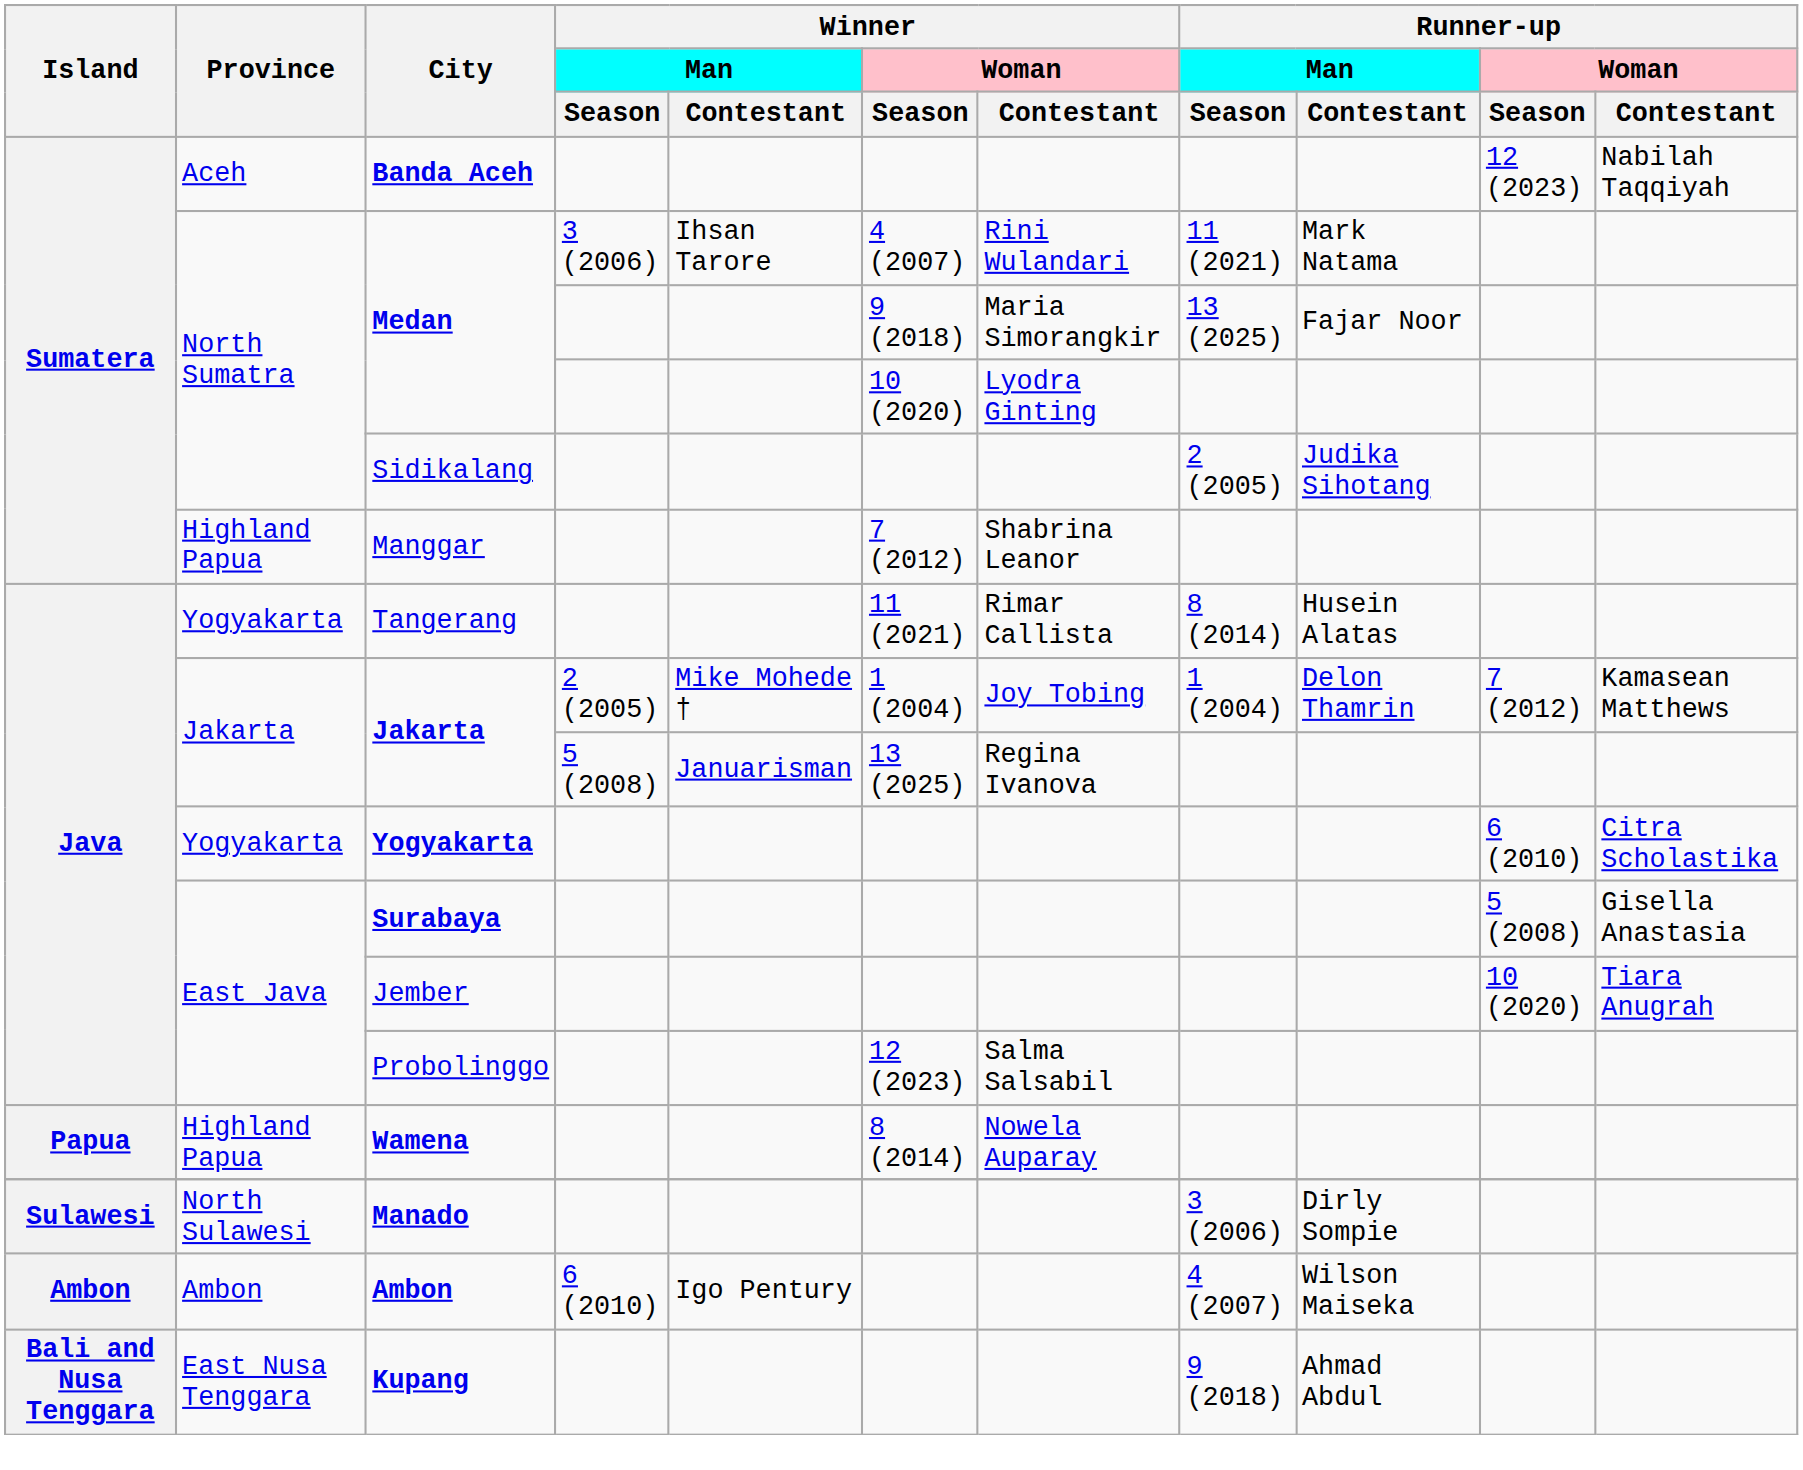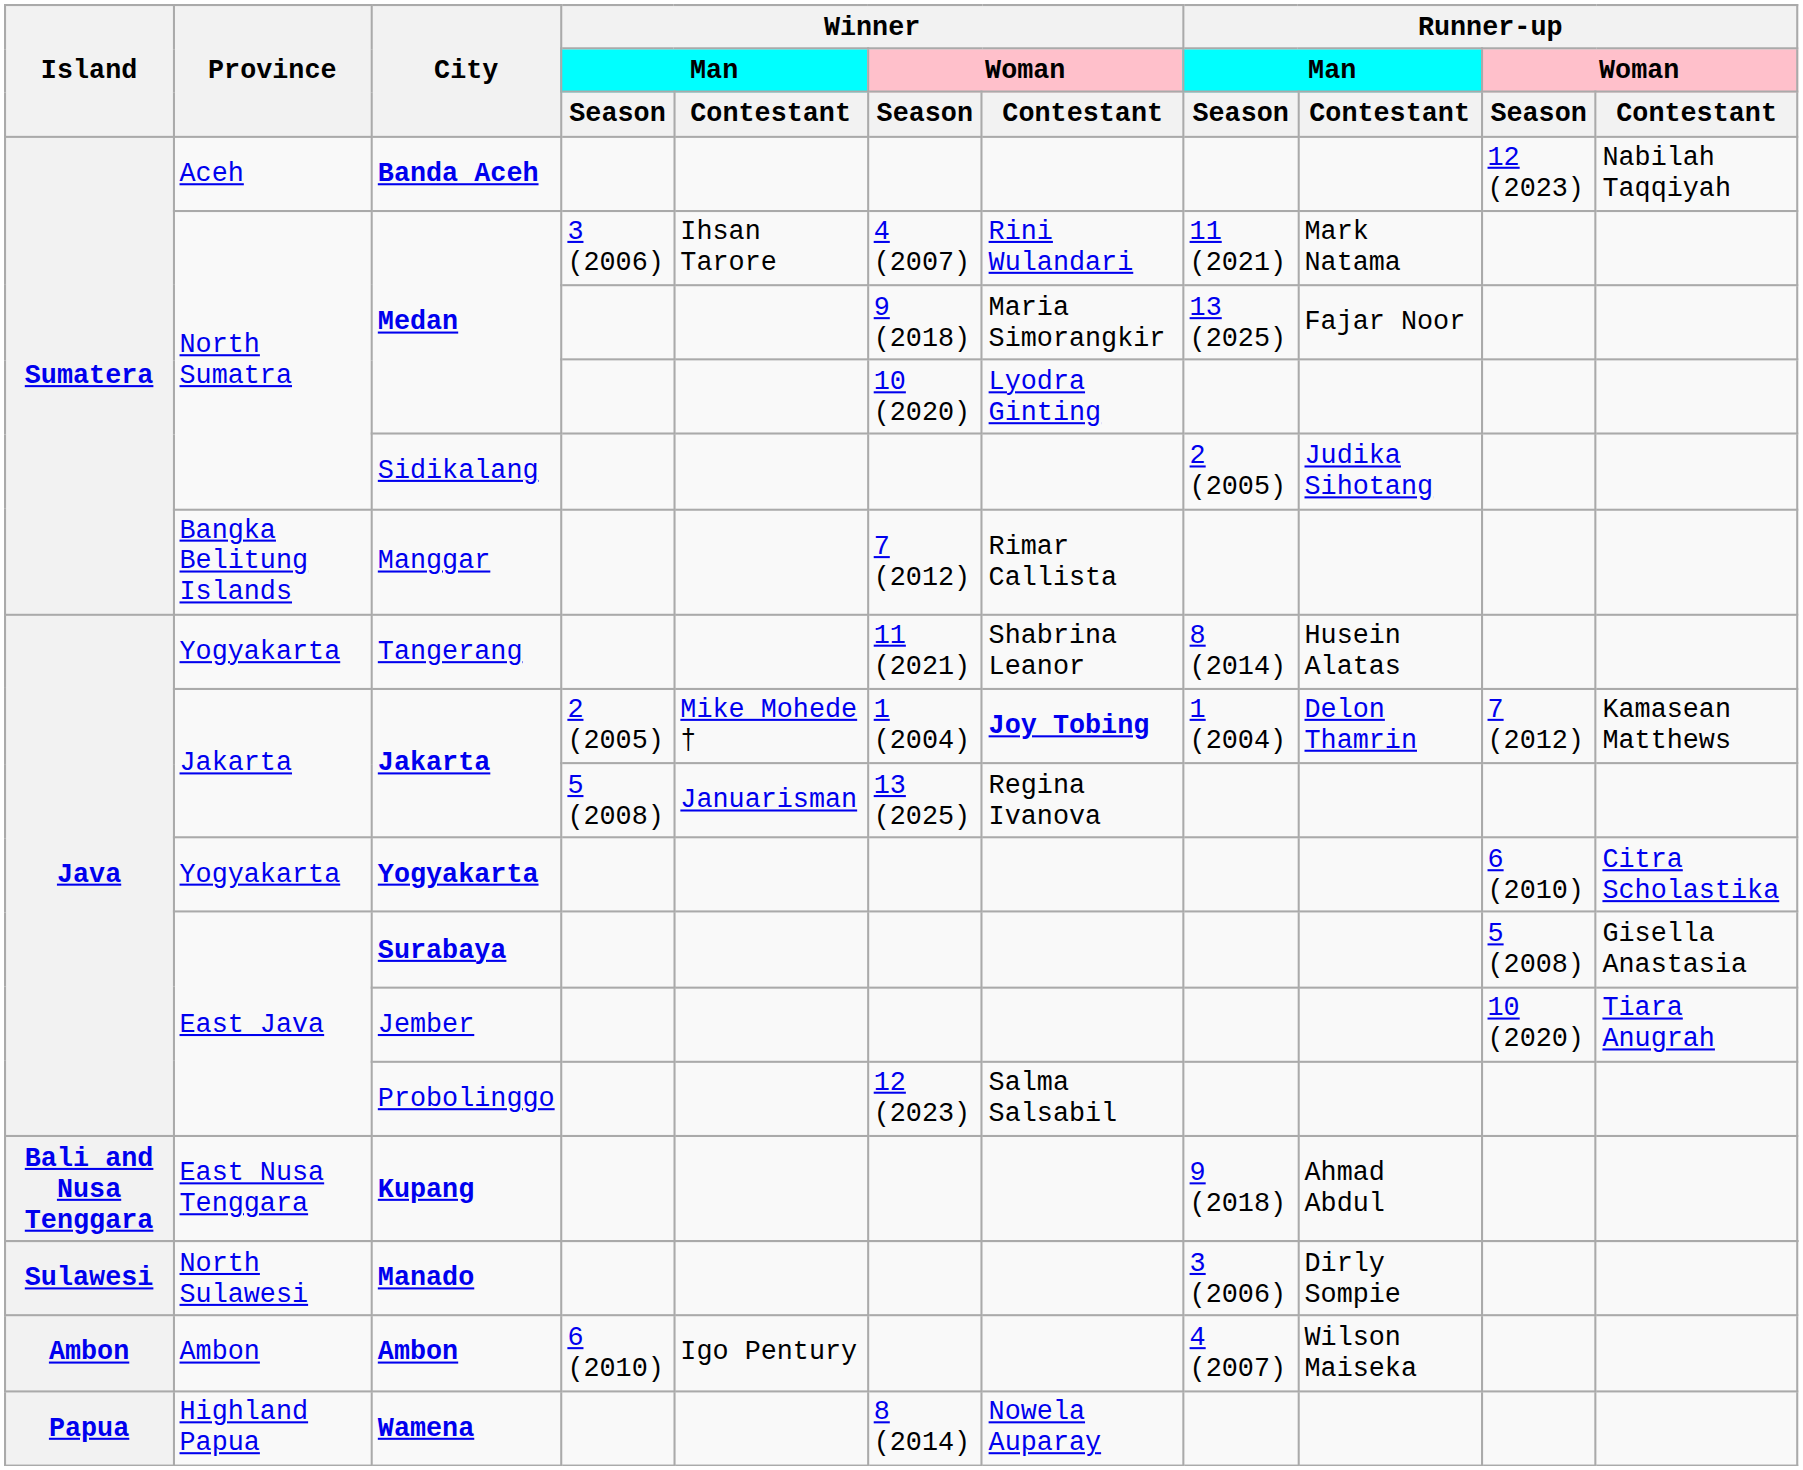(246, 546) Highland Papua -> (244, 561) Bangka Belitung Islands
(1049, 546) Shabrina Leanor -> (1053, 561) Rimar Callista
(1049, 621) Rimar Callista -> (1053, 651) Shabrina Leanor
(1065, 695) normal -> (1069, 726) bold
rows swapped: (421, 1381) <-> (421, 1142)
